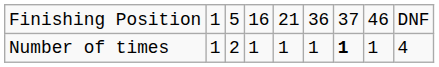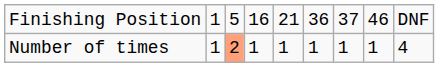(234, 48) no background -> (234, 48) lightsalmon background
(343, 48) bold -> (343, 48) normal
